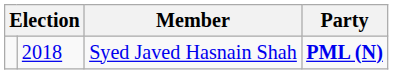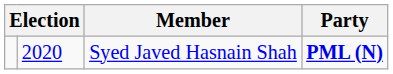(42, 52) 2018 -> (42, 52) 2020
